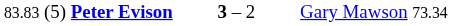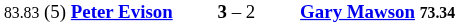(374, 11) normal -> (378, 11) bold
